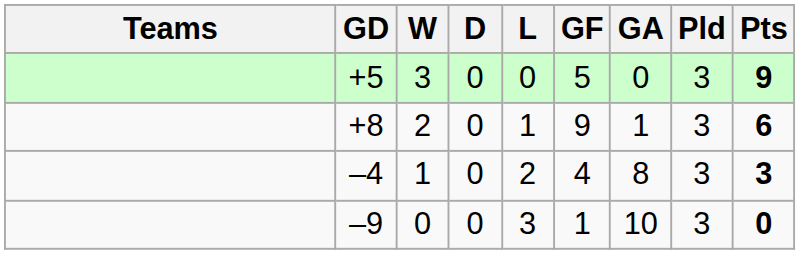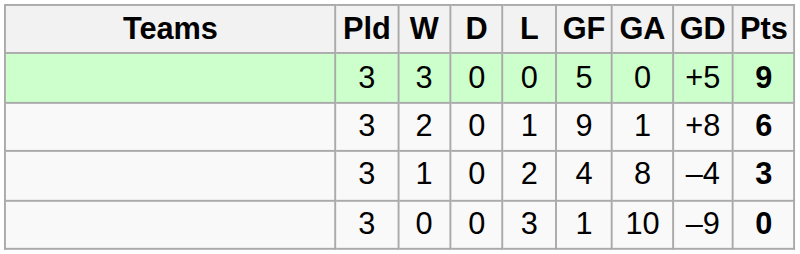columns swapped: (702, 28) <-> (366, 28)
